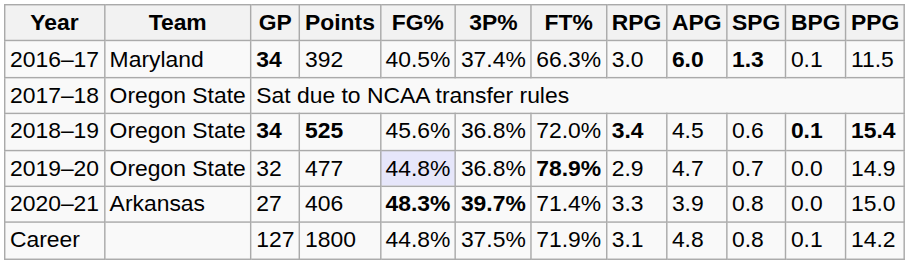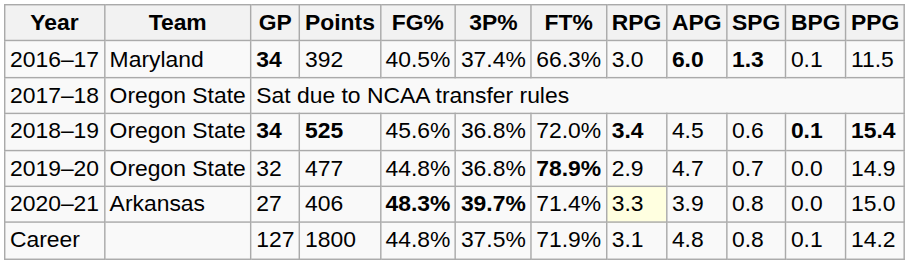(418, 167) lavender background -> (418, 167) no background
(628, 204) no background -> (628, 204) lightyellow background
